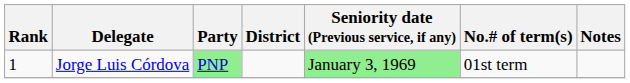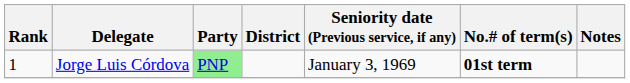(362, 63) lightgreen background -> (362, 63) no background
(496, 63) normal -> (498, 63) bold
